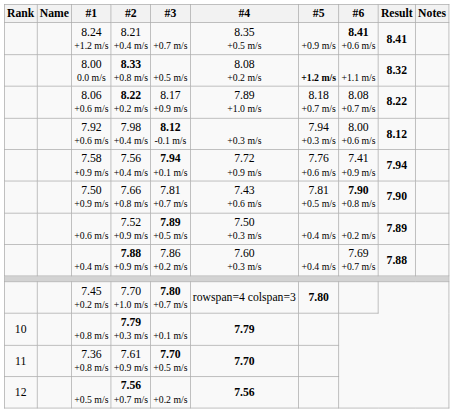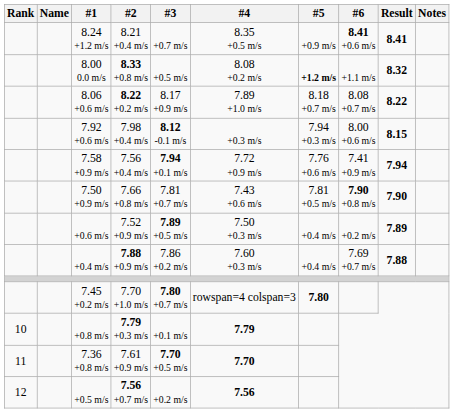(397, 133) 8.12 -> (397, 133) 8.15
